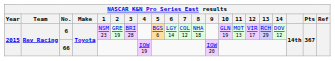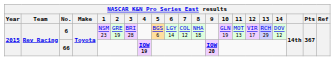(144, 47) normal -> (144, 47) bold
(212, 47) normal -> (212, 47) bold
